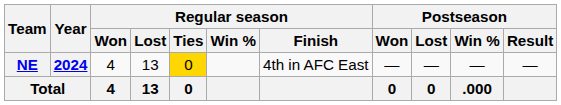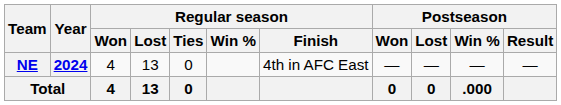(188, 65) gold background -> (188, 65) no background
